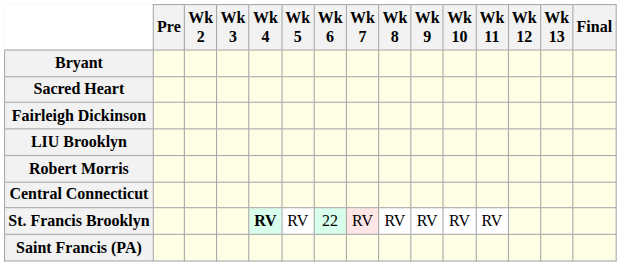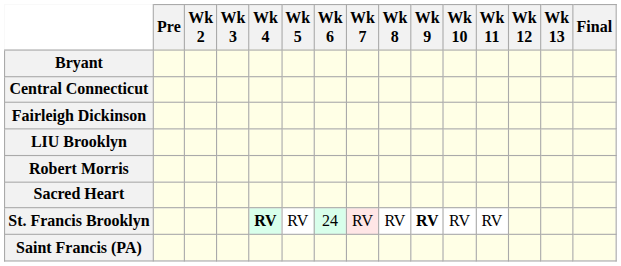rows swapped: (79, 195) <-> (79, 89)
(330, 221) 22 -> (330, 221) 24
(427, 221) normal -> (427, 221) bold
